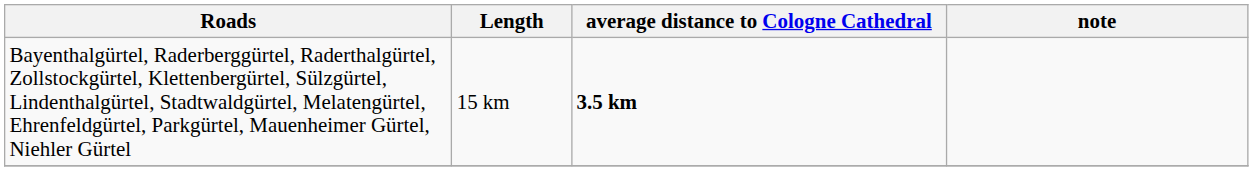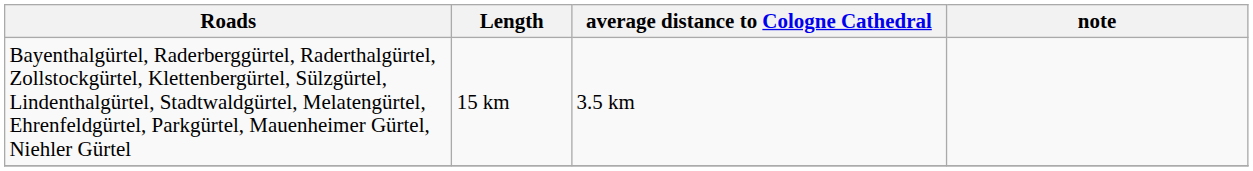(607, 101) bold -> (606, 101) normal
